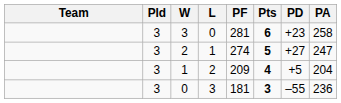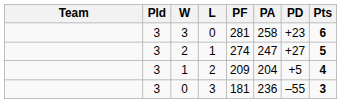columns swapped: (323, 13) <-> (267, 13)
